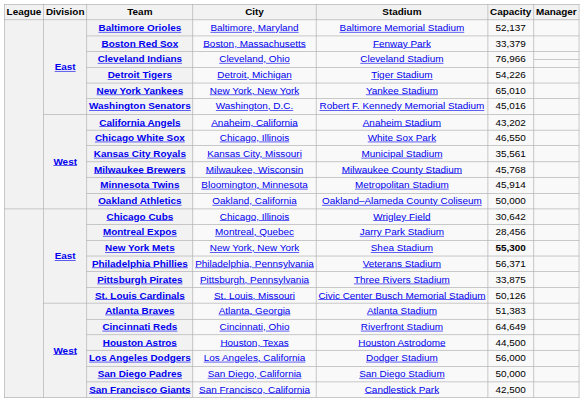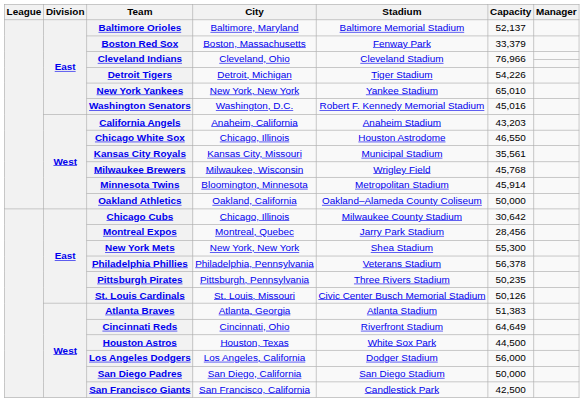(511, 122) 43,202 -> (511, 122) 43,203
(402, 138) White Sox Park -> (402, 138) Houston Astrodome
(402, 169) Milwaukee County Stadium -> (402, 169) Wrigley Field
(402, 216) Wrigley Field -> (402, 216) Milwaukee County Stadium
(511, 248) bold -> (511, 248) normal
(511, 264) 56,371 -> (511, 264) 56,378
(511, 279) 33,875 -> (511, 279) 50,235
(402, 342) Houston Astrodome -> (402, 342) White Sox Park
